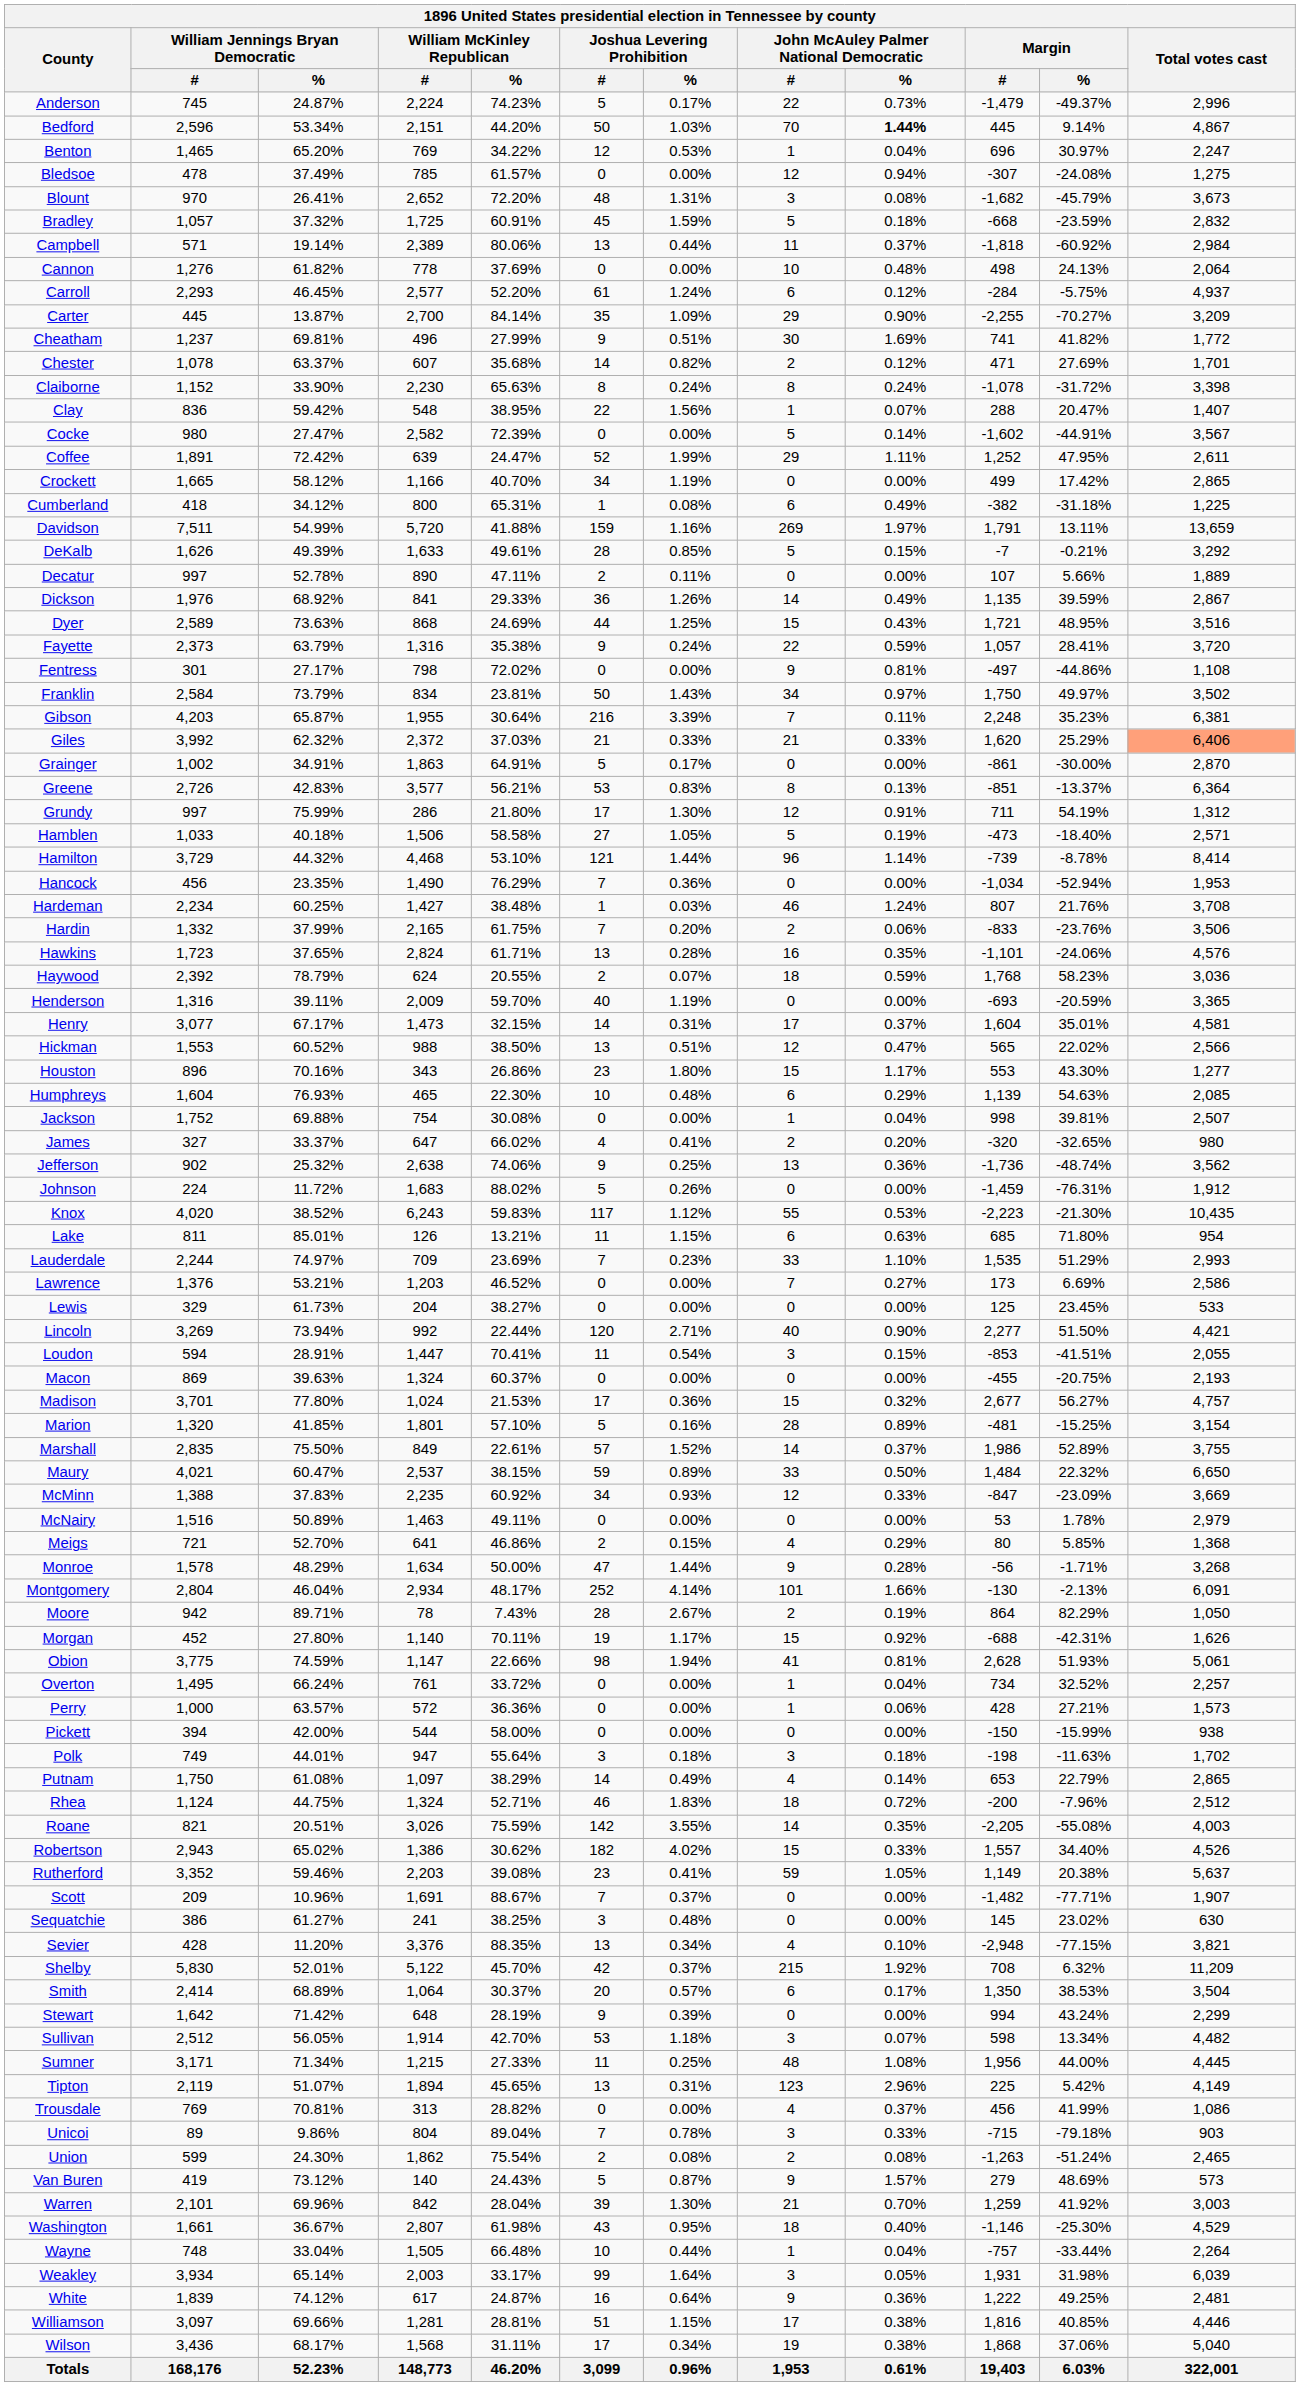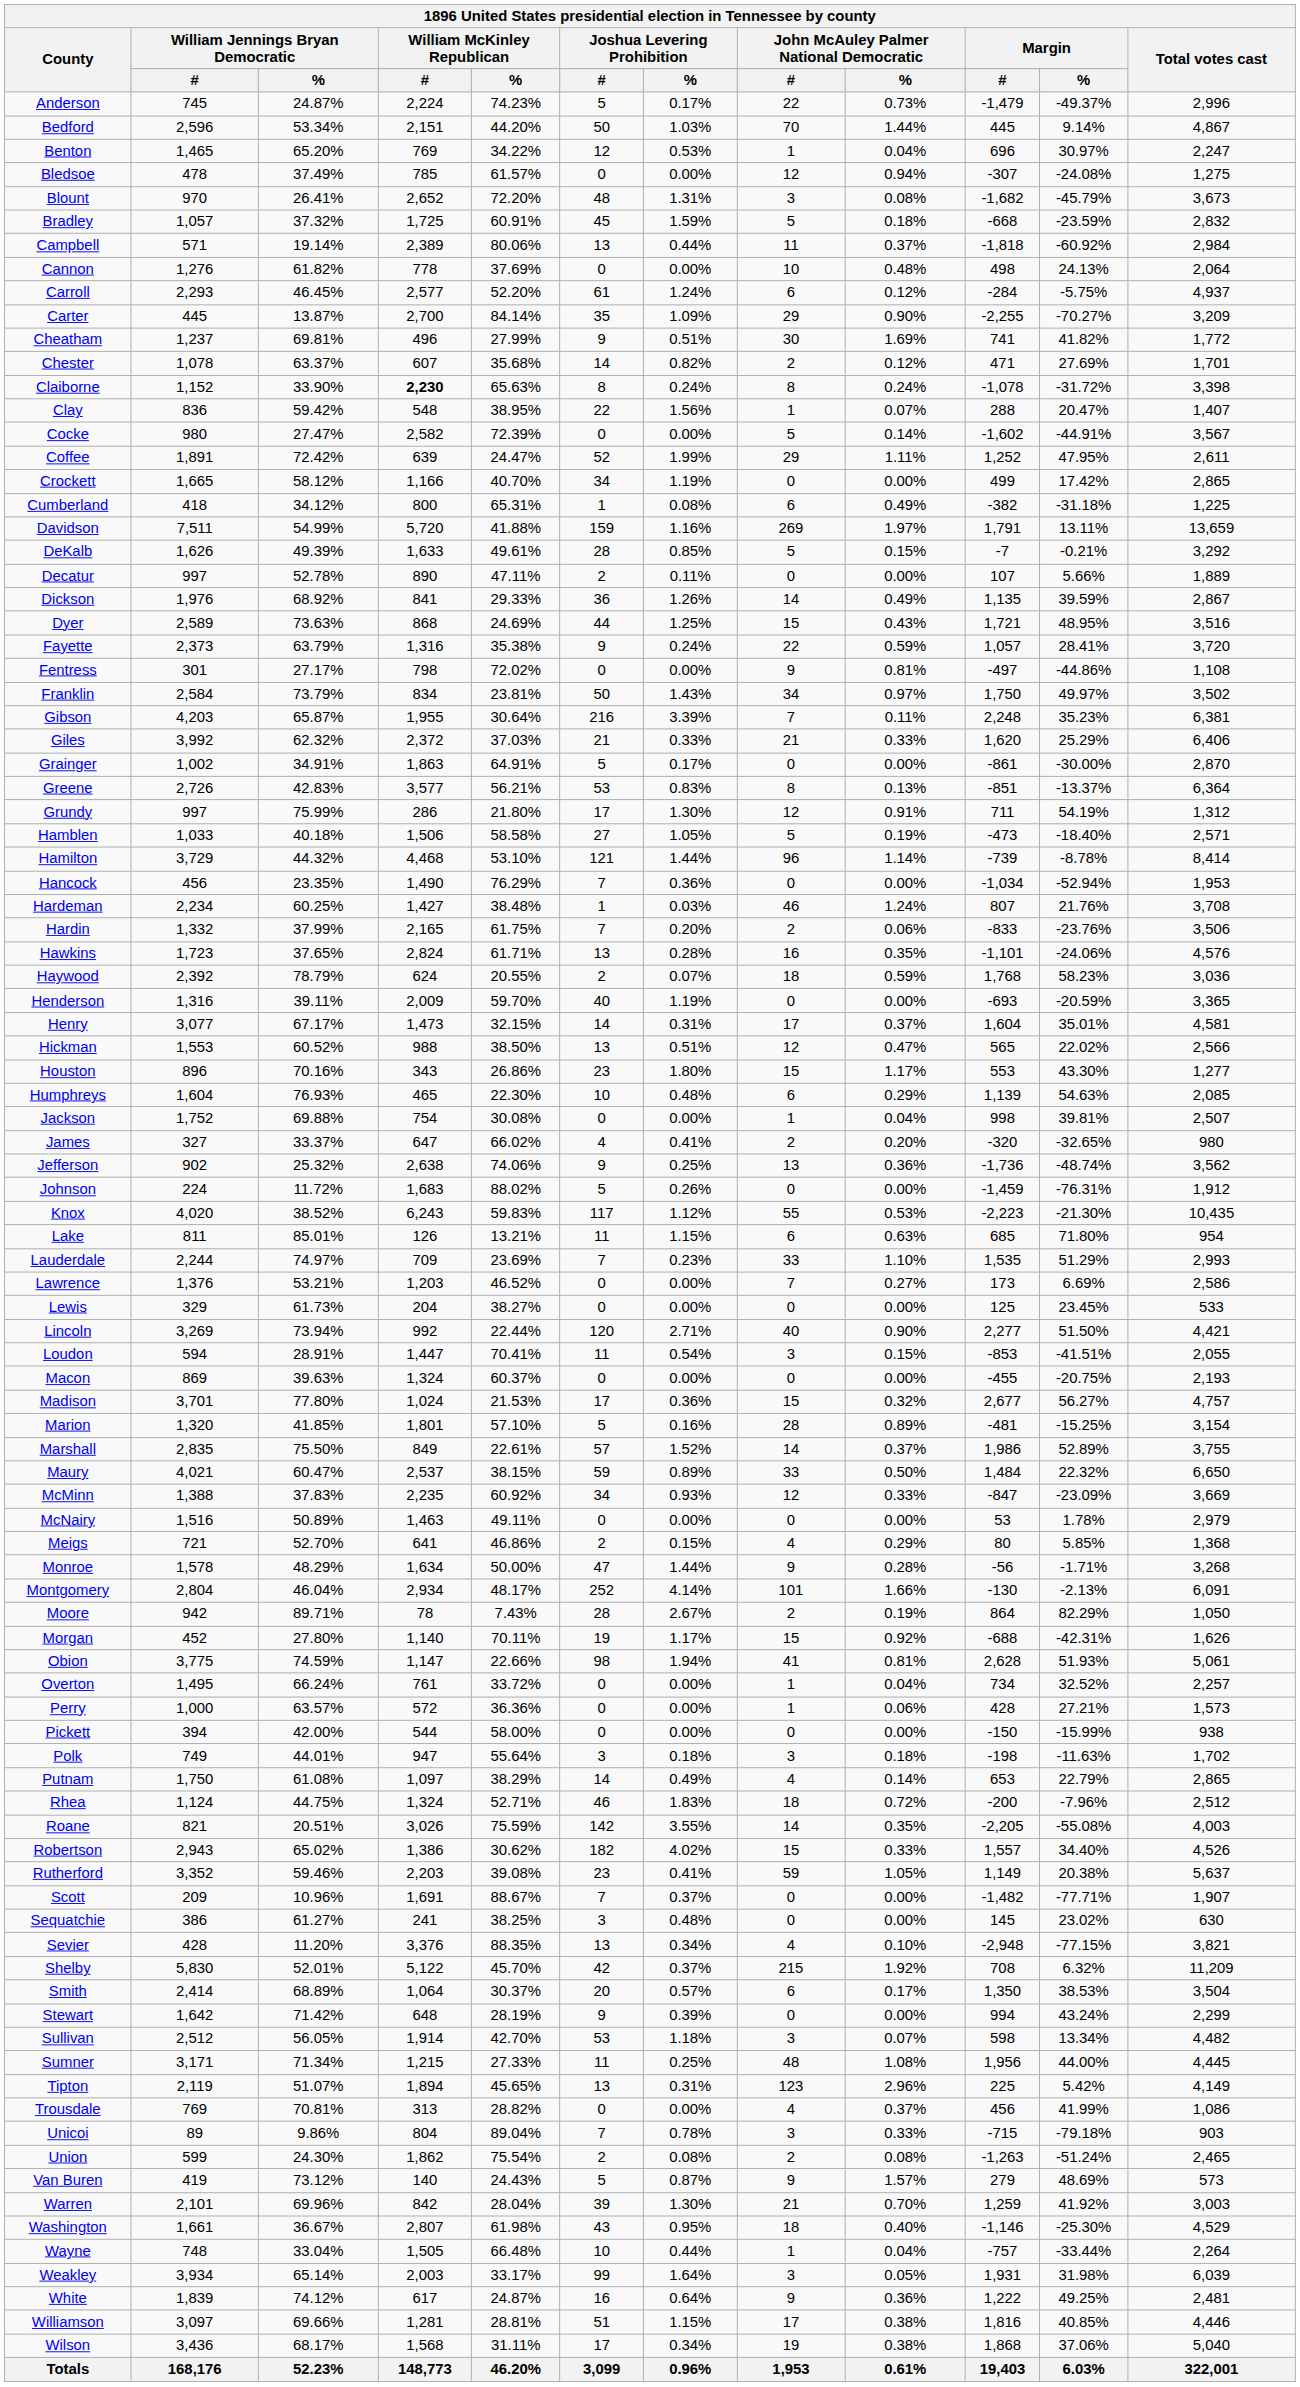(905, 127) bold -> (905, 127) normal
(425, 387) normal -> (425, 387) bold
(1211, 741) lightsalmon background -> (1211, 741) no background
